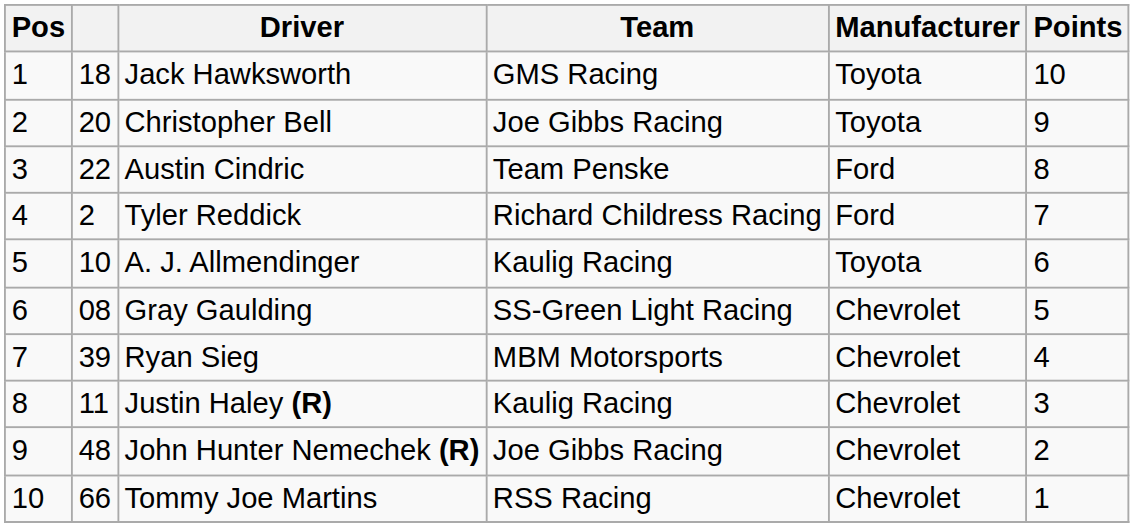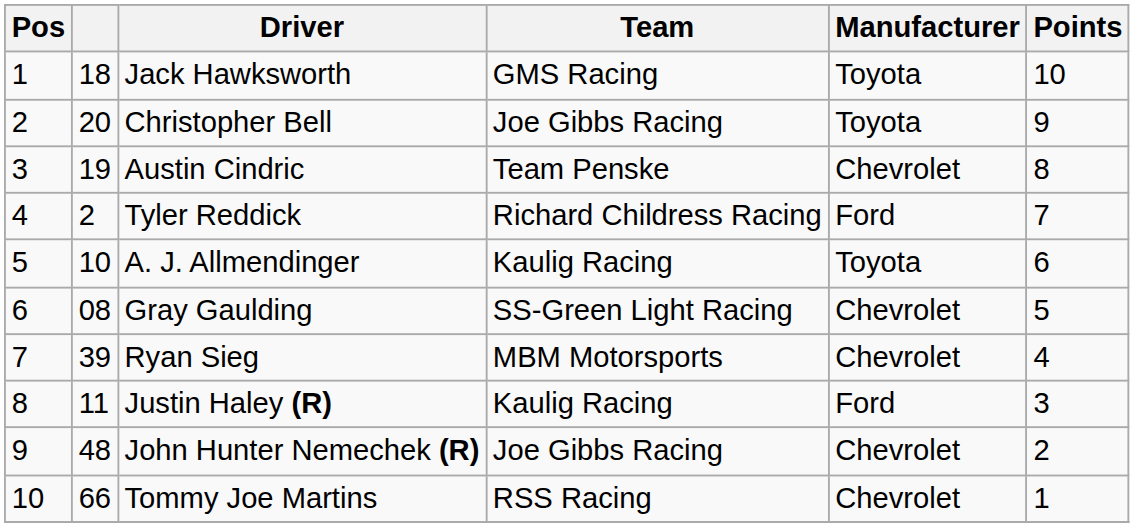(95, 168) 22 -> (95, 168) 19
(865, 168) Ford -> (898, 168) Chevrolet
(898, 403) Chevrolet -> (865, 403) Ford
